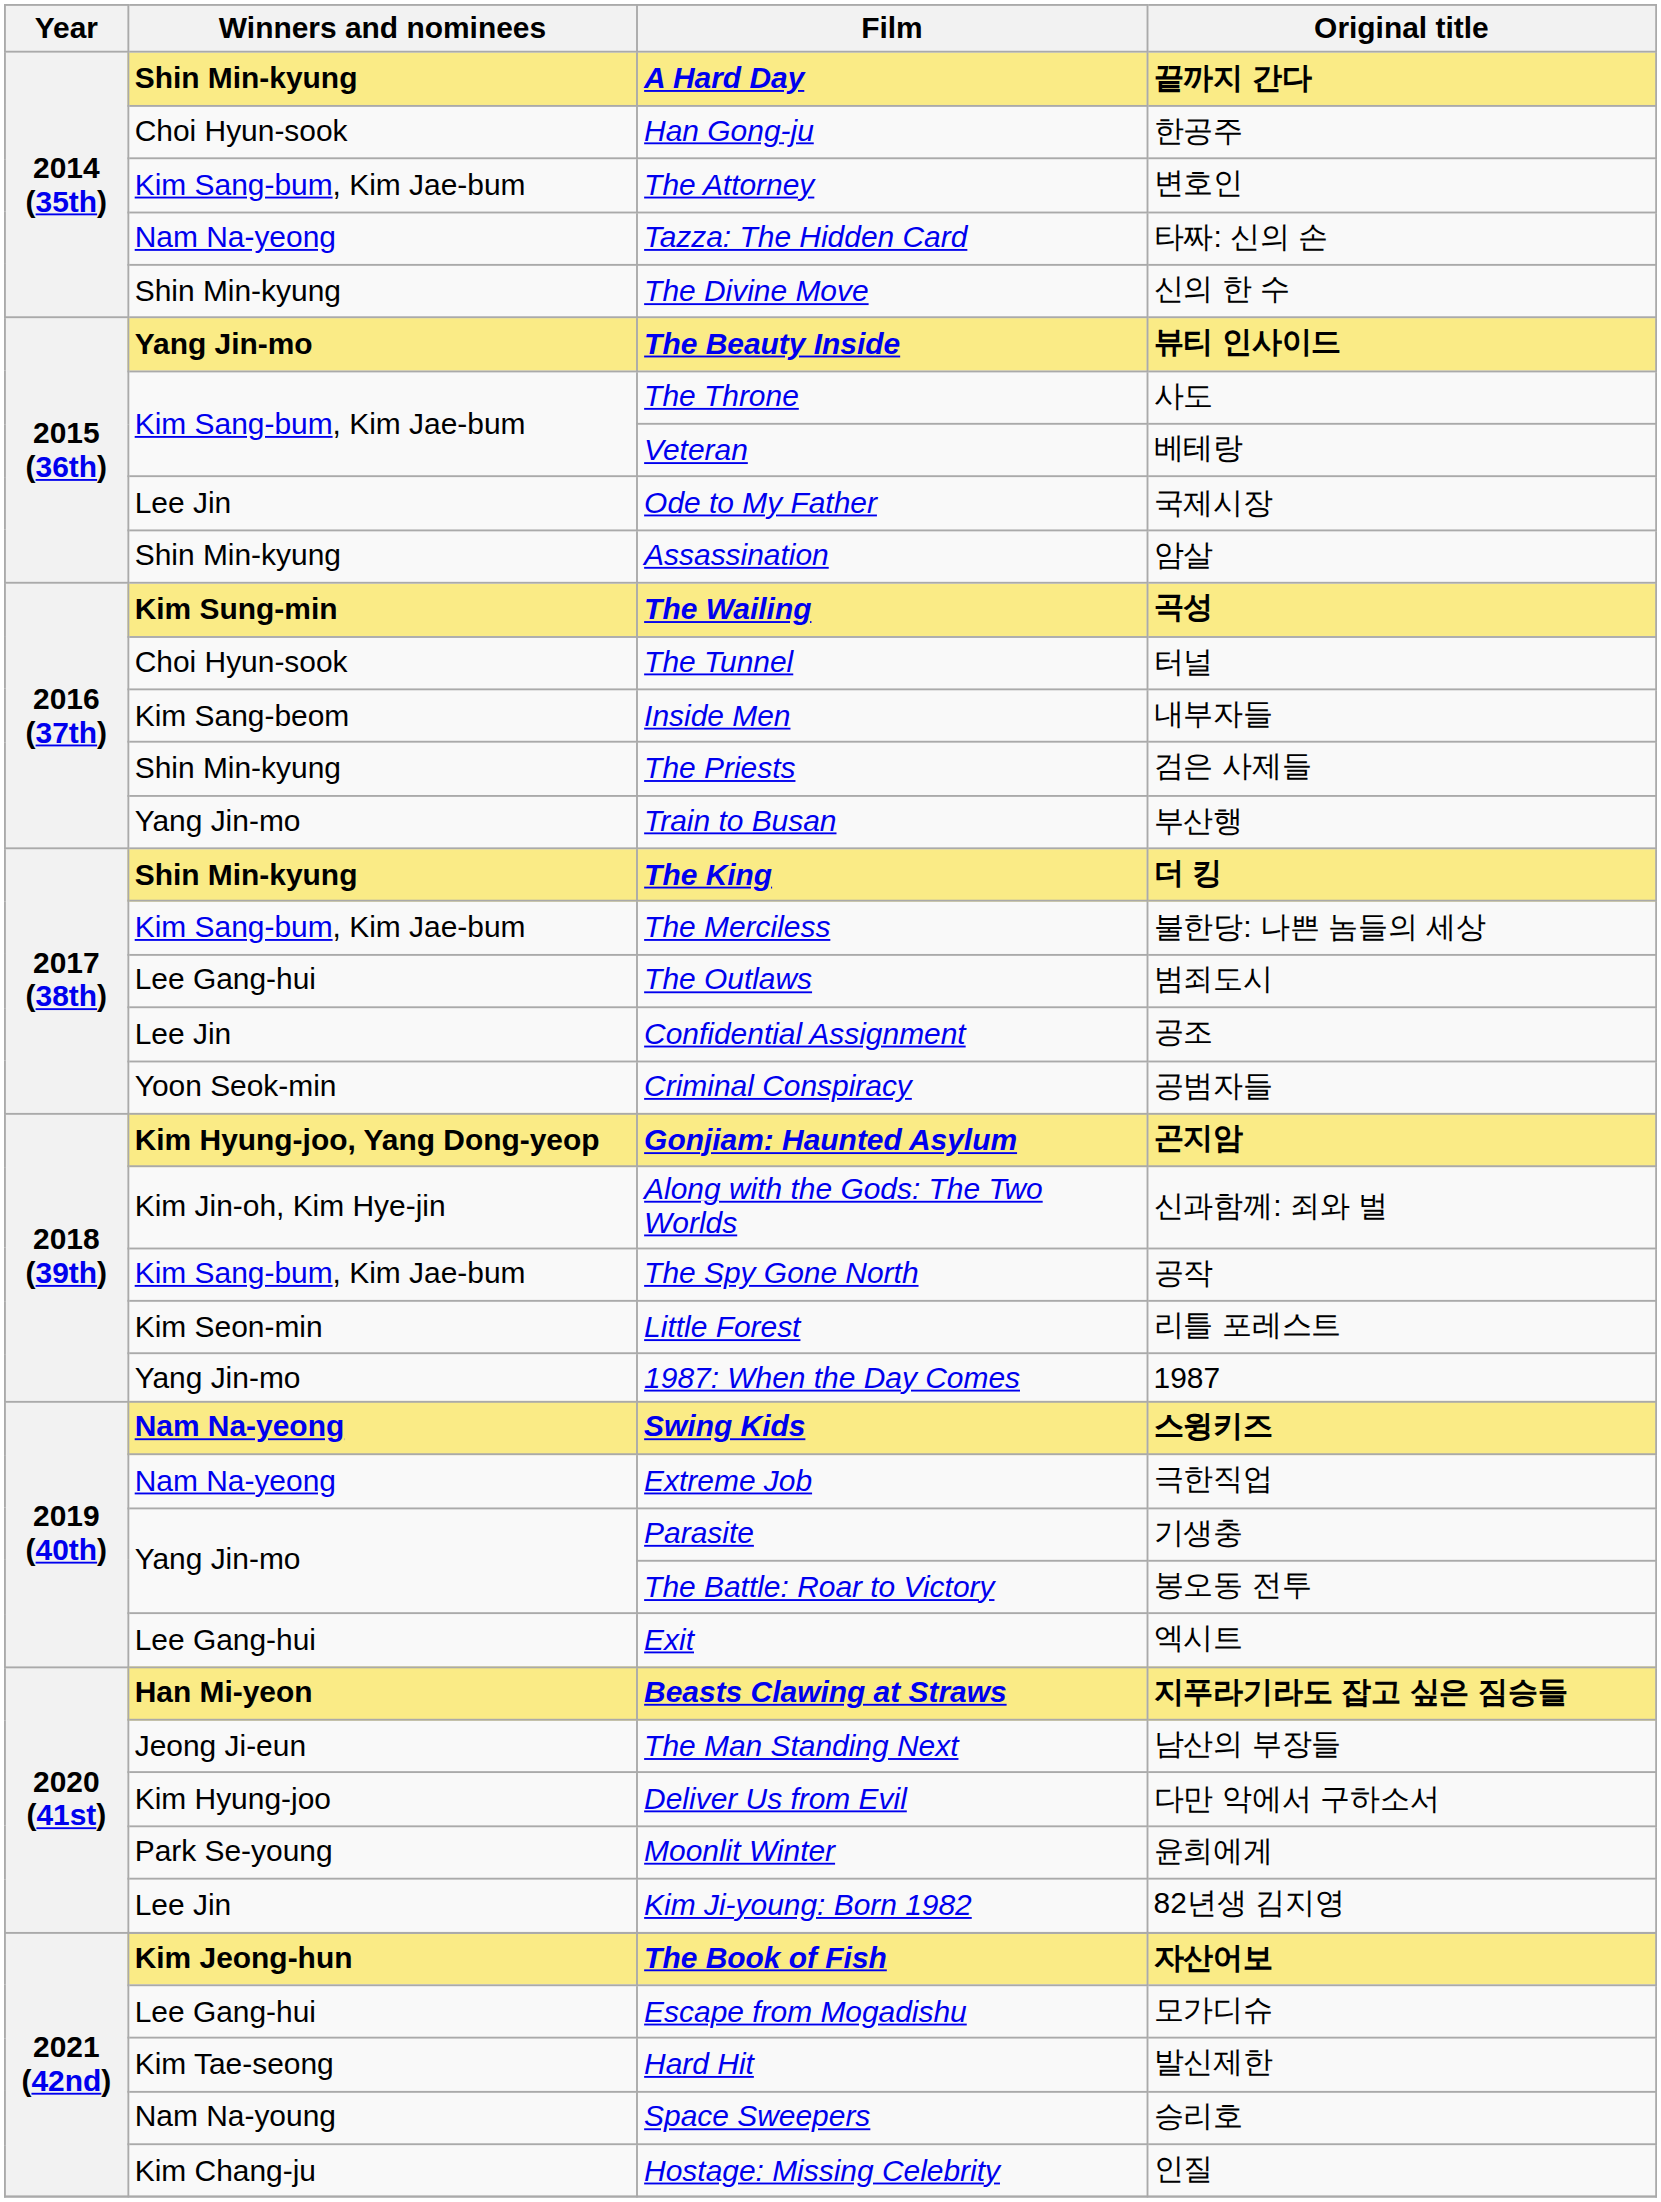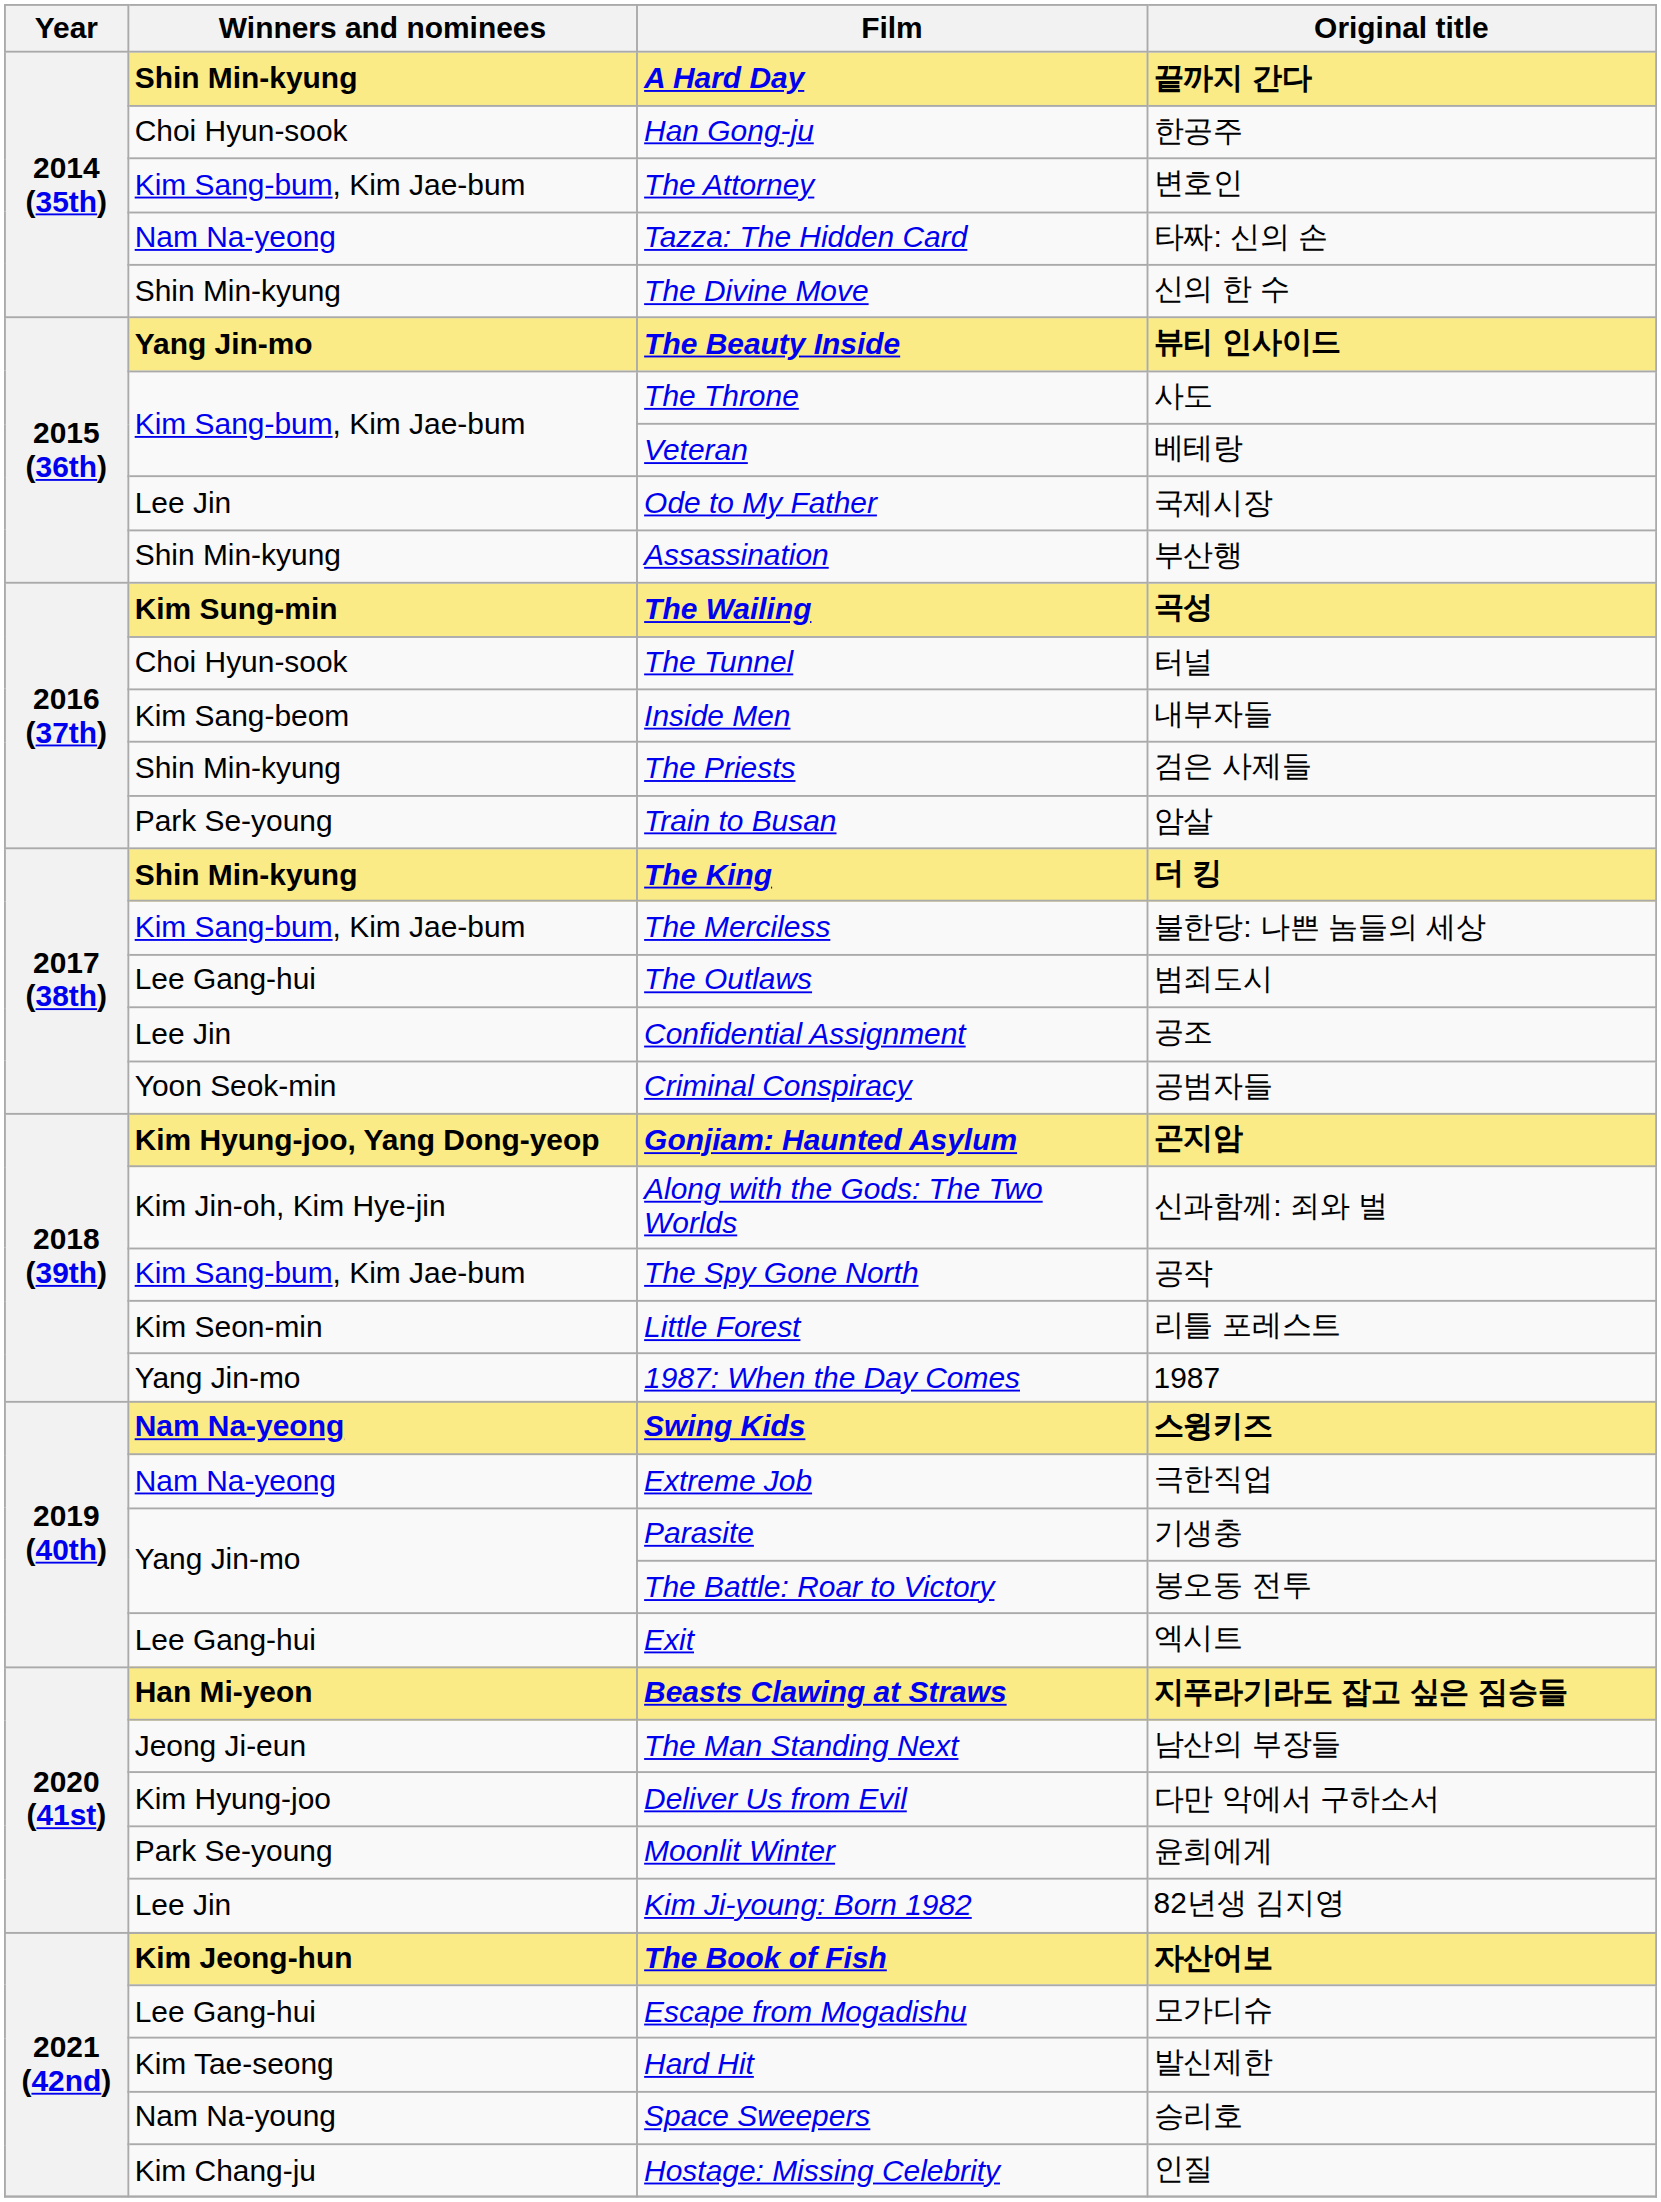(1183, 555) 암살 -> (1198, 555) 부산행
(218, 821) Yang Jin-mo -> (234, 821) Park Se-young
(1198, 820) 부산행 -> (1183, 820) 암살
